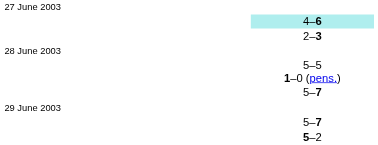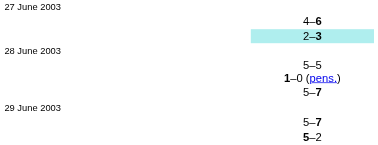(312, 21) paleturquoise background -> (312, 21) no background
(312, 36) no background -> (312, 36) paleturquoise background
